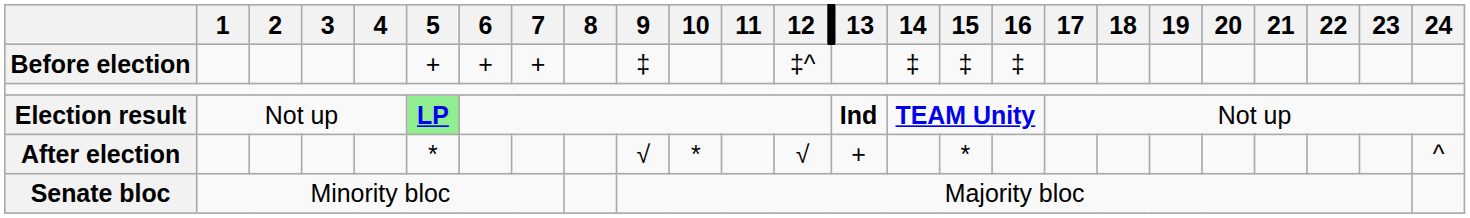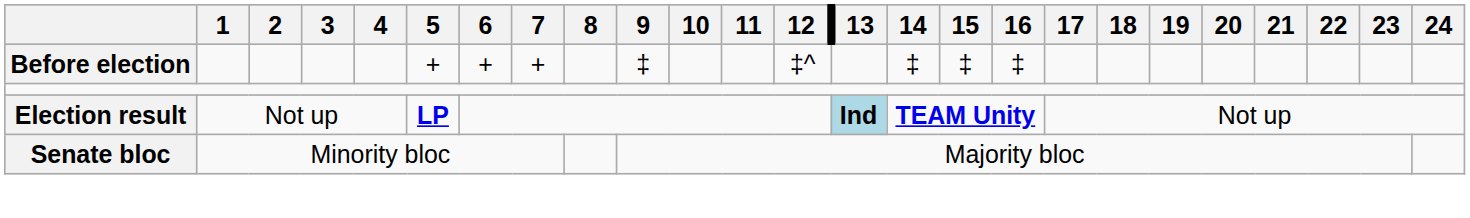(433, 115) lightgreen background -> (433, 115) no background
(859, 115) no background -> (859, 115) lightblue background
- row: (101, 155)
